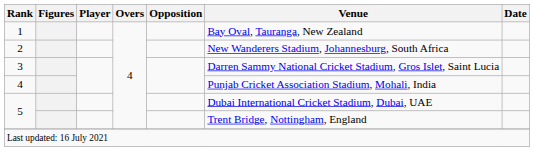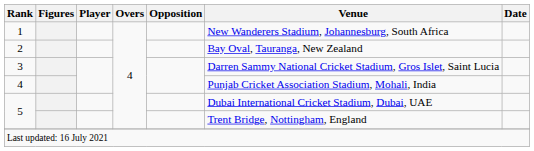(285, 31) Bay Oval, Tauranga, New Zealand -> (328, 31) New Wanderers Stadium, Johannesburg, South Africa
(328, 48) New Wanderers Stadium, Johannesburg, South Africa -> (285, 48) Bay Oval, Tauranga, New Zealand
